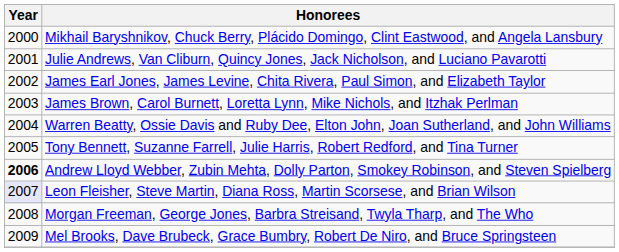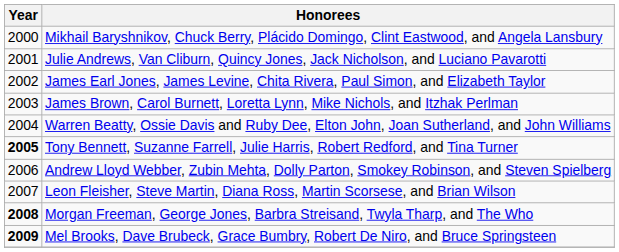(23, 147) normal -> (23, 147) bold
(23, 170) bold -> (23, 170) normal
(23, 192) lavender background -> (23, 192) no background
(23, 214) normal -> (23, 214) bold
(23, 236) normal -> (23, 236) bold
